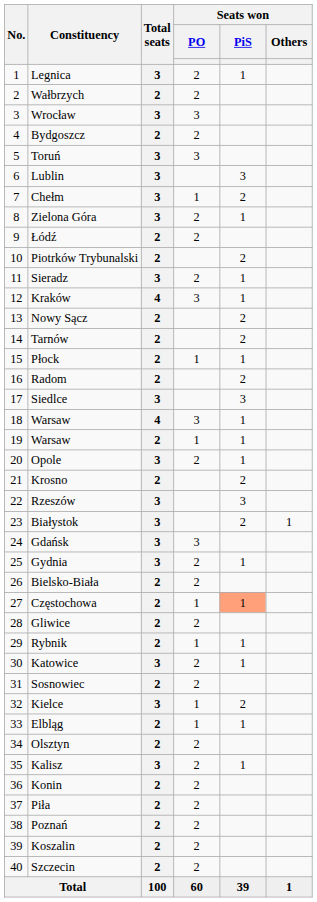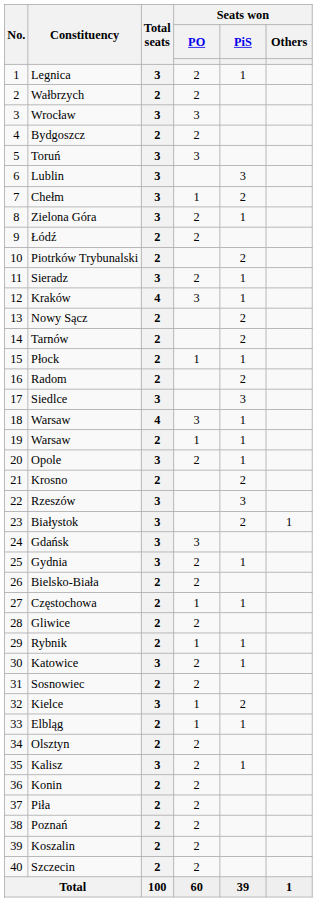(243, 602) lightsalmon background -> (243, 602) no background
